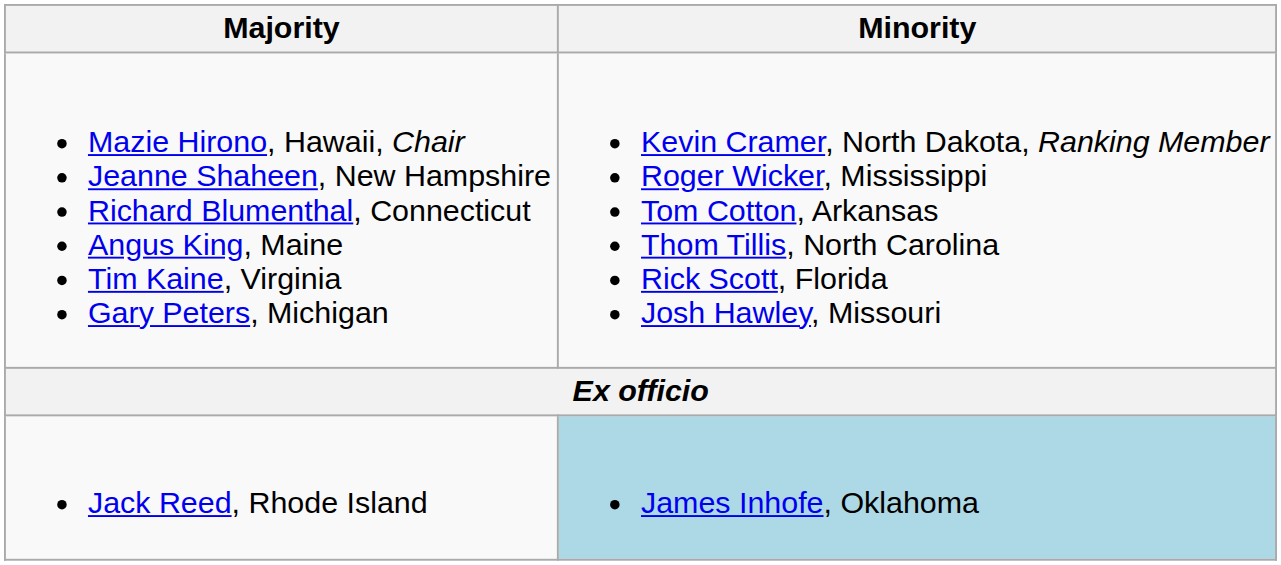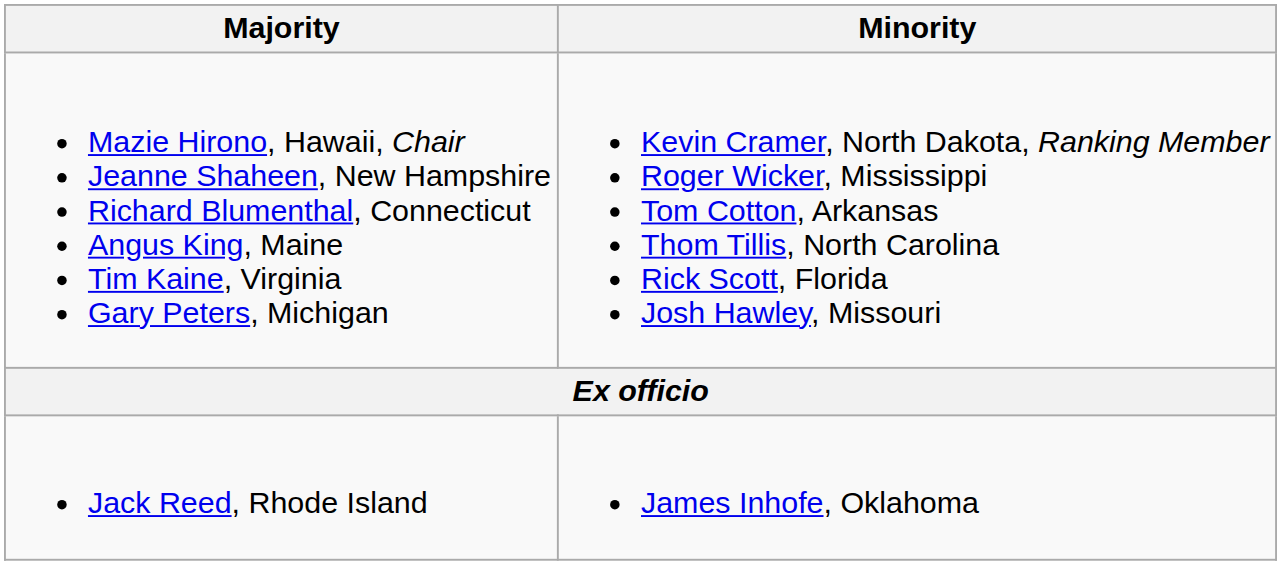(917, 504) lightblue background -> (917, 504) no background
